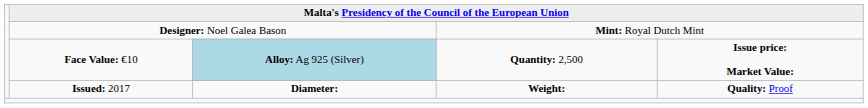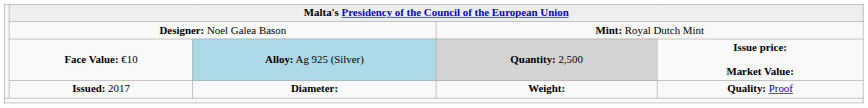(547, 59) no background -> (547, 59) lightgrey background
